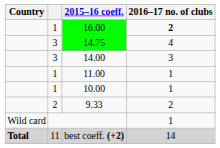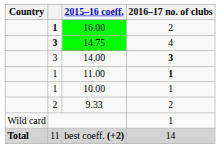(55, 27) normal -> (55, 27) bold
(171, 27) bold -> (171, 27) normal
(55, 43) normal -> (55, 43) bold
(171, 58) normal -> (171, 58) bold
(171, 74) normal -> (171, 74) bold
